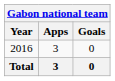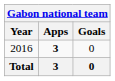(56, 48) normal -> (56, 48) bold
